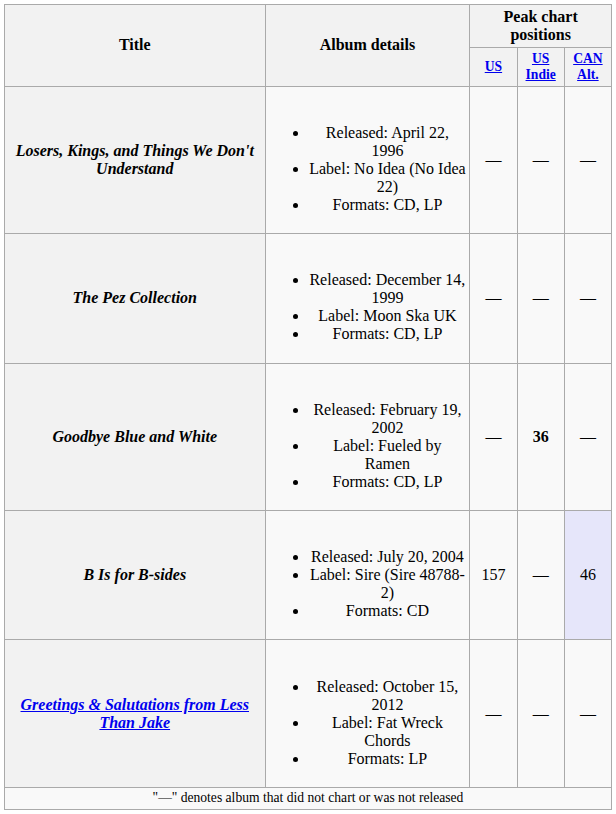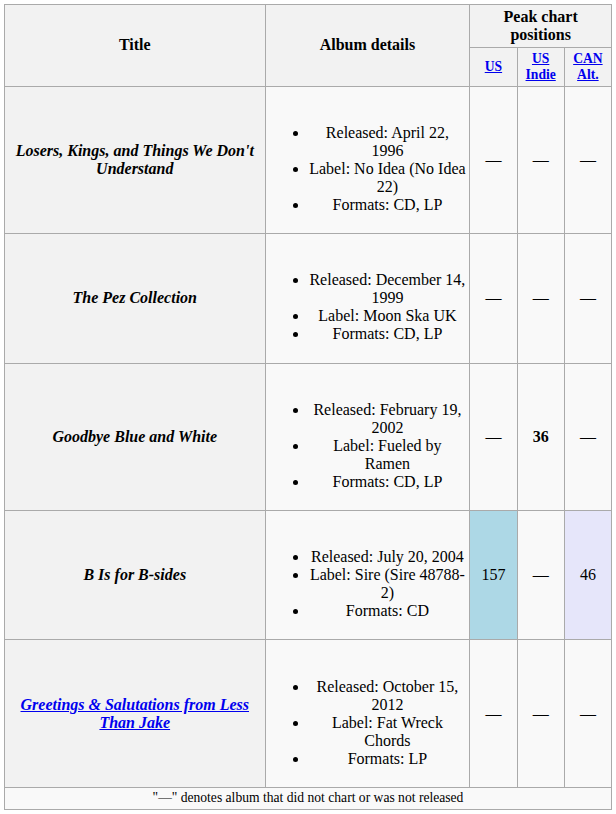(493, 575) no background -> (493, 575) lightblue background
